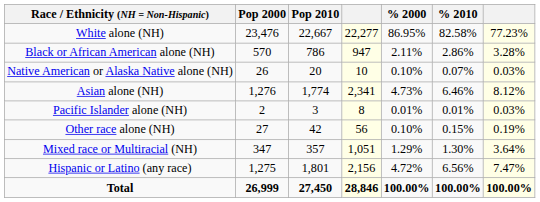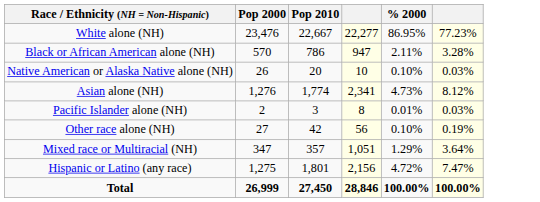- column: (458, 14)
